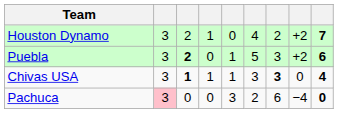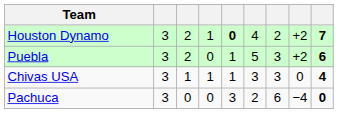(233, 35) normal -> (233, 35) bold
(188, 56) bold -> (188, 56) normal
(188, 77) bold -> (188, 77) normal
(277, 77) bold -> (277, 77) normal
(165, 98) pink background -> (165, 98) no background
